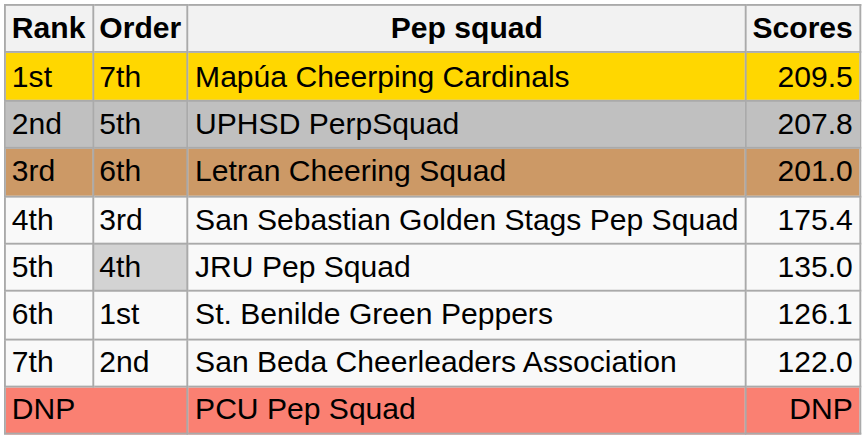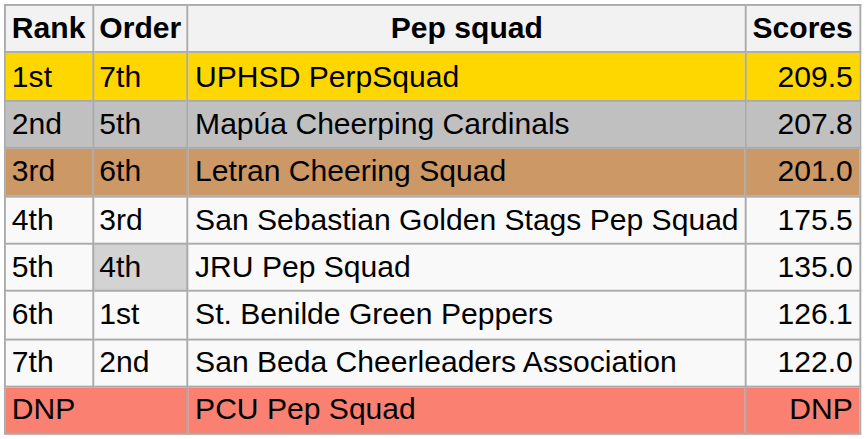(382, 76) Mapúa Cheerping Cardinals -> (327, 76) UPHSD PerpSquad
(327, 123) UPHSD PerpSquad -> (382, 123) Mapúa Cheerping Cardinals
(815, 219) 175.4 -> (815, 219) 175.5
